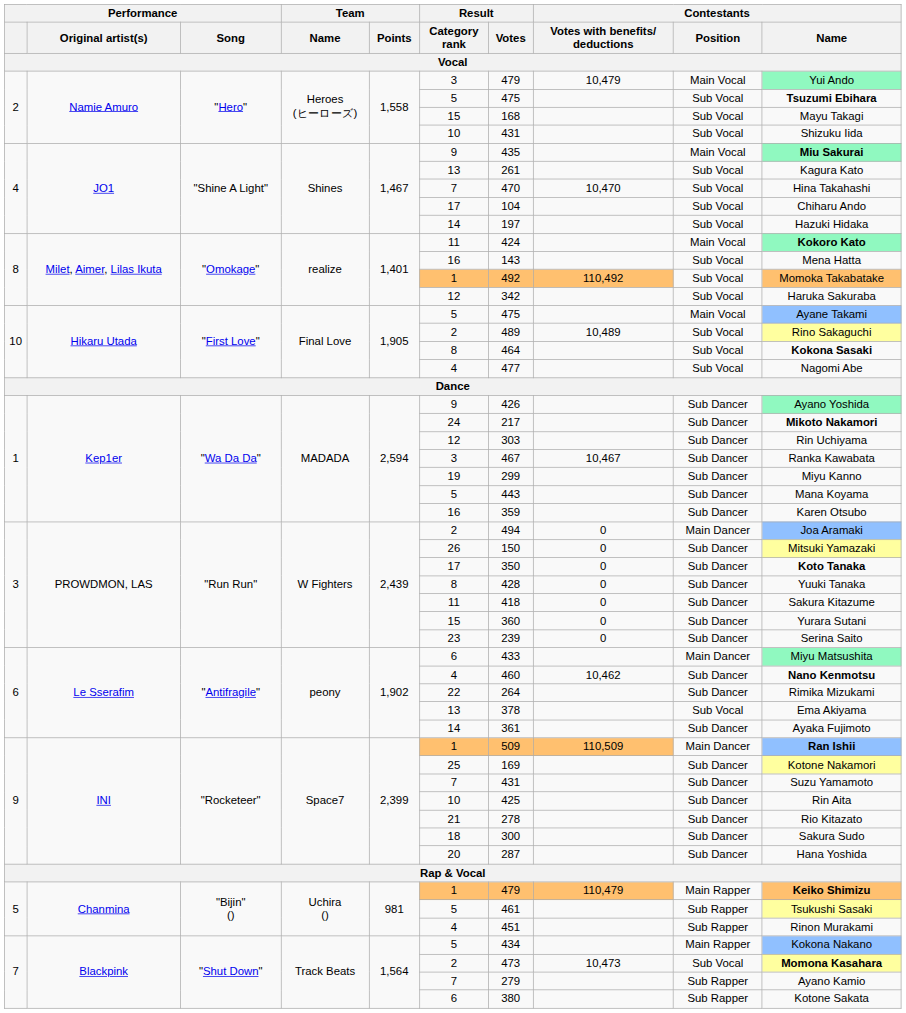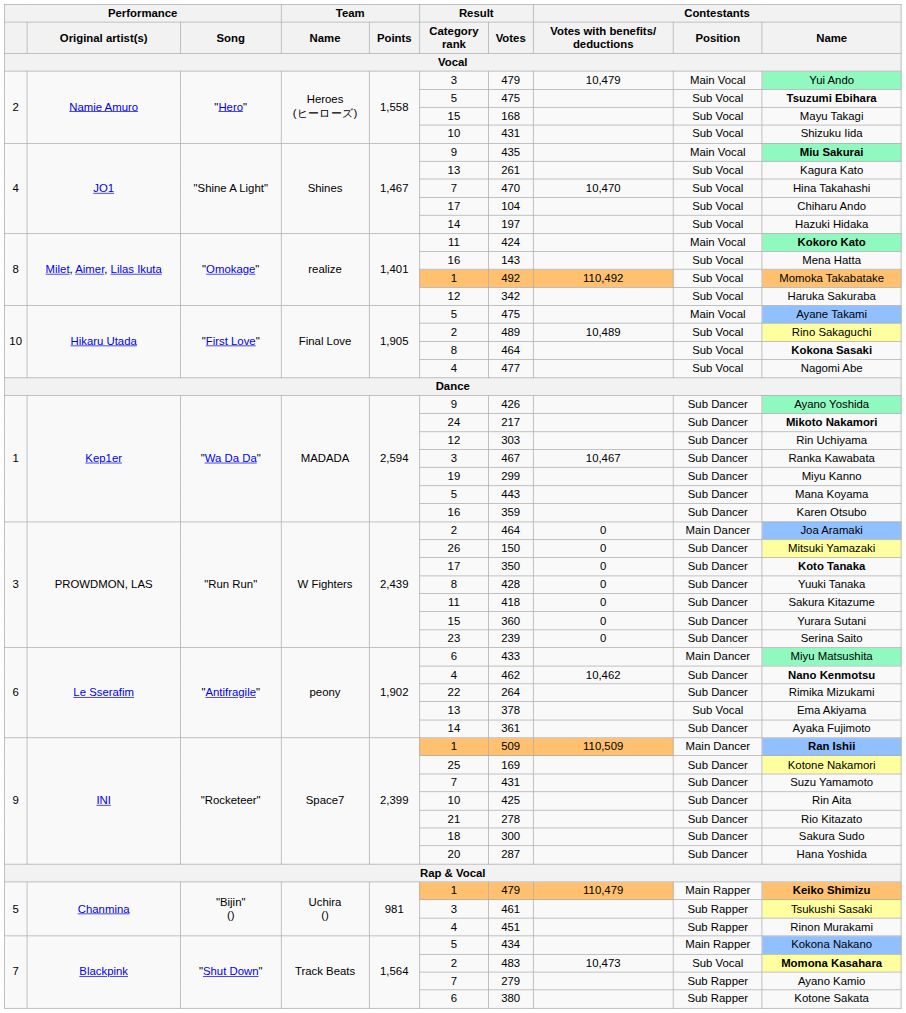(511, 530) 494 -> (511, 530) 464
(511, 674) 460 -> (511, 674) 462
(454, 909) 5 -> (454, 909) 3
(511, 963) 473 -> (511, 963) 483
